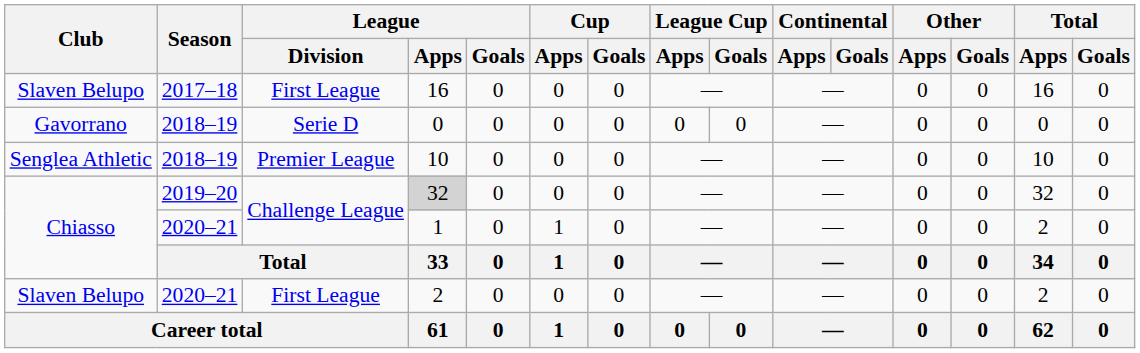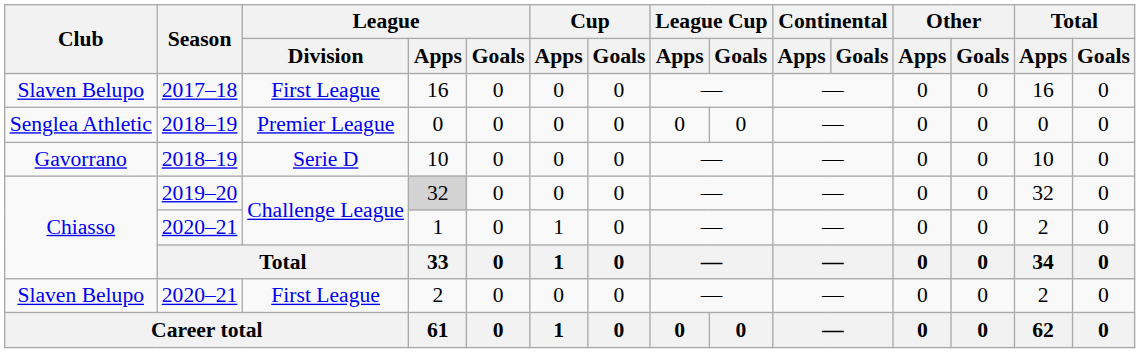(81, 124) Gavorrano -> (81, 124) Senglea Athletic
(326, 124) Serie D -> (326, 124) Premier League
(81, 158) Senglea Athletic -> (81, 158) Gavorrano
(326, 158) Premier League -> (326, 158) Serie D
